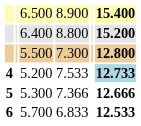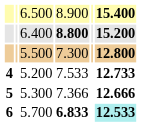(72, 33) normal -> (72, 33) bold
(116, 73) lightblue background -> (116, 73) no background
(72, 112) normal -> (72, 112) bold
(116, 112) no background -> (116, 112) paleturquoise background
